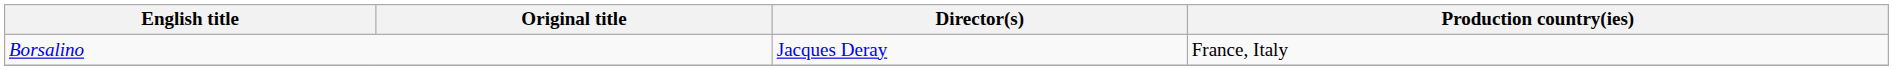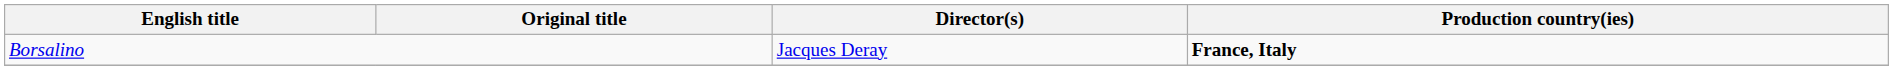(1240, 49) normal -> (1244, 49) bold
